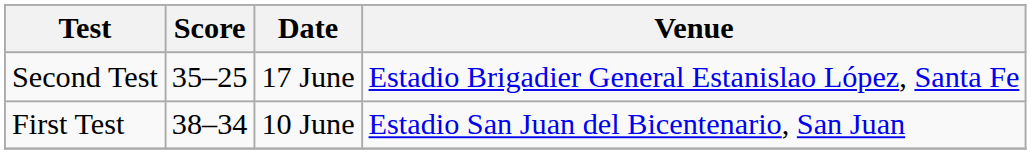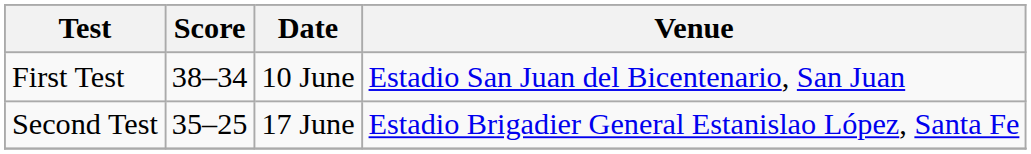rows swapped: (68, 124) <-> (85, 76)
